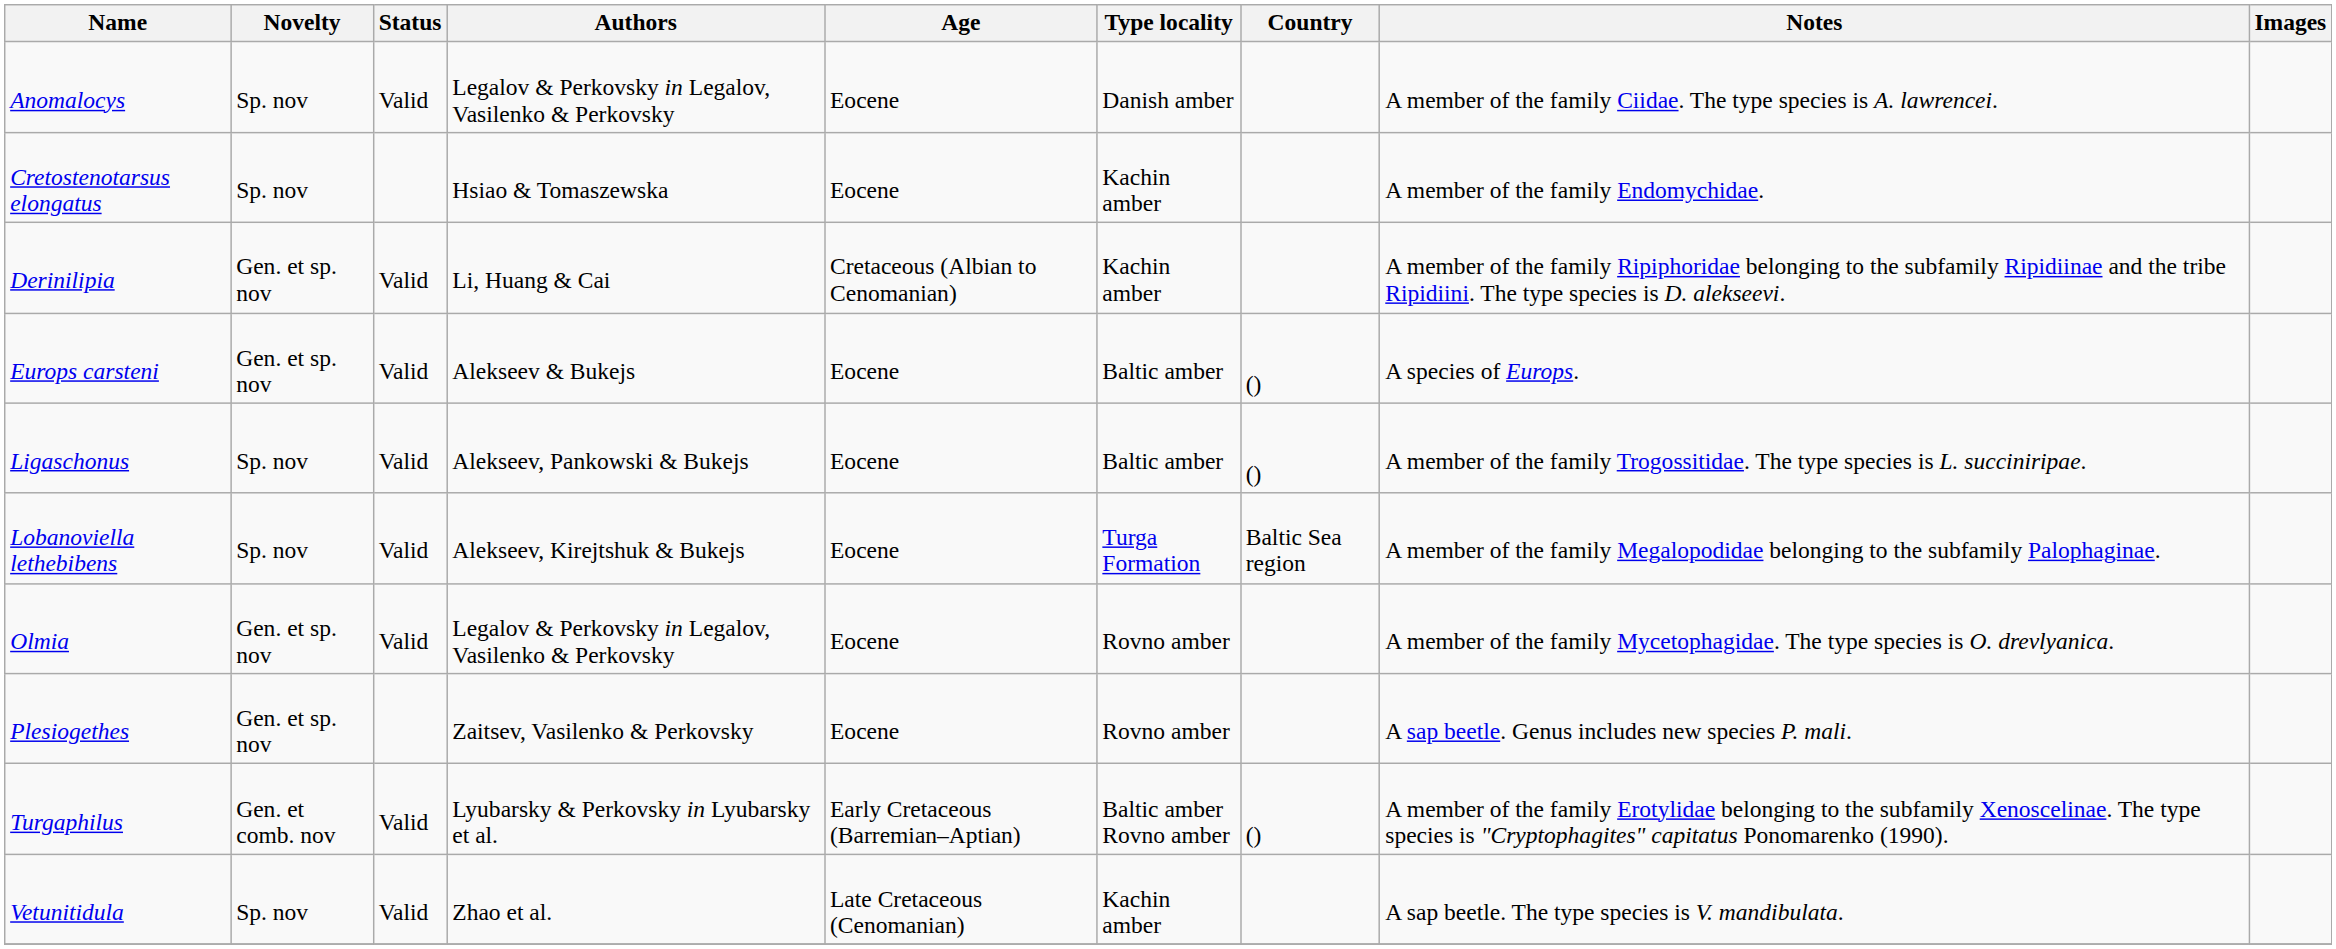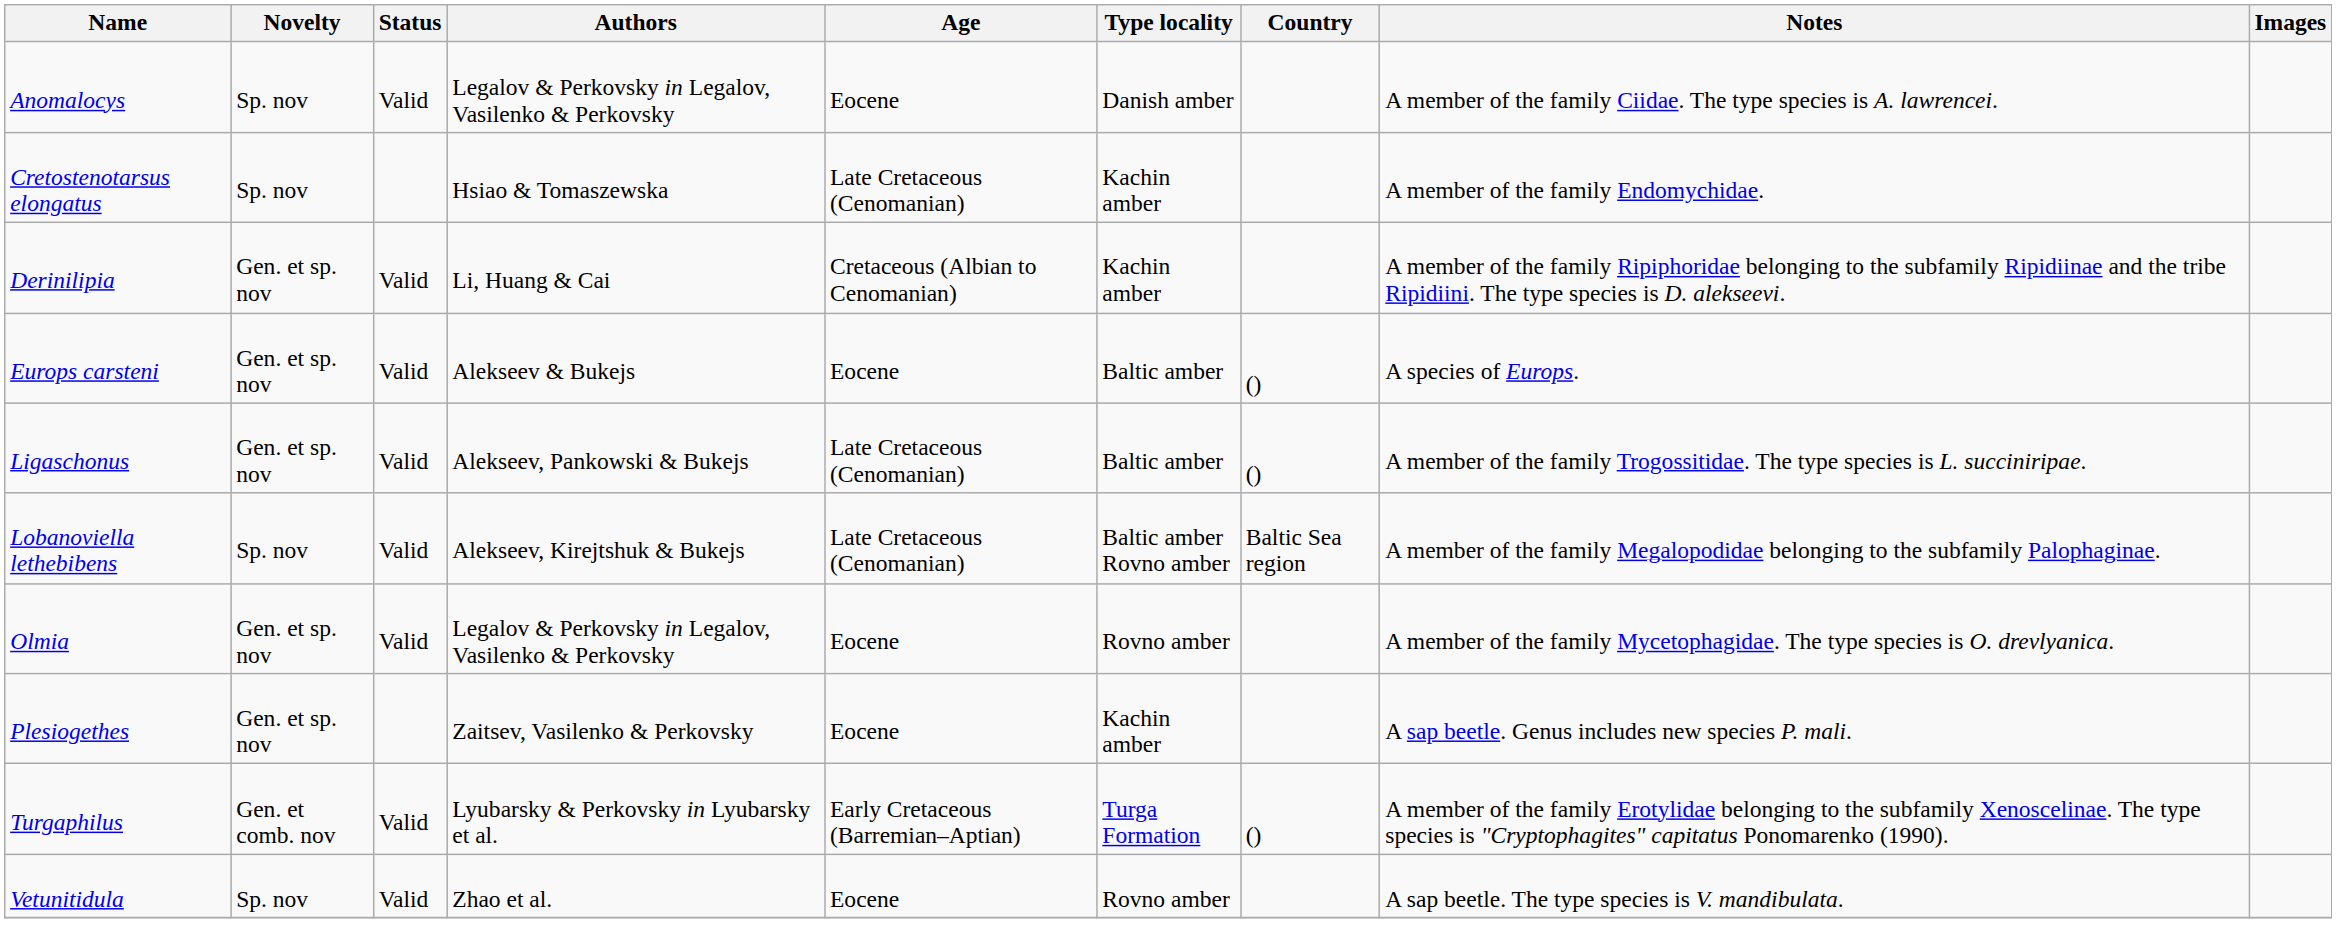(865, 190) Eocene -> (906, 190) Late Cretaceous (Cenomanian)
(272, 461) Sp. nov -> (286, 461) Gen. et sp. nov
(865, 461) Eocene -> (906, 461) Late Cretaceous (Cenomanian)
(865, 551) Eocene -> (906, 551) Late Cretaceous (Cenomanian)
(1151, 551) Turga Formation -> (1166, 551) Baltic amber Rovno amber
(1166, 731) Rovno amber -> (1136, 731) Kachin amber
(1166, 821) Baltic amber Rovno amber -> (1151, 821) Turga Formation
(906, 912) Late Cretaceous (Cenomanian) -> (865, 898) Eocene
(1136, 912) Kachin amber -> (1166, 898) Rovno amber
